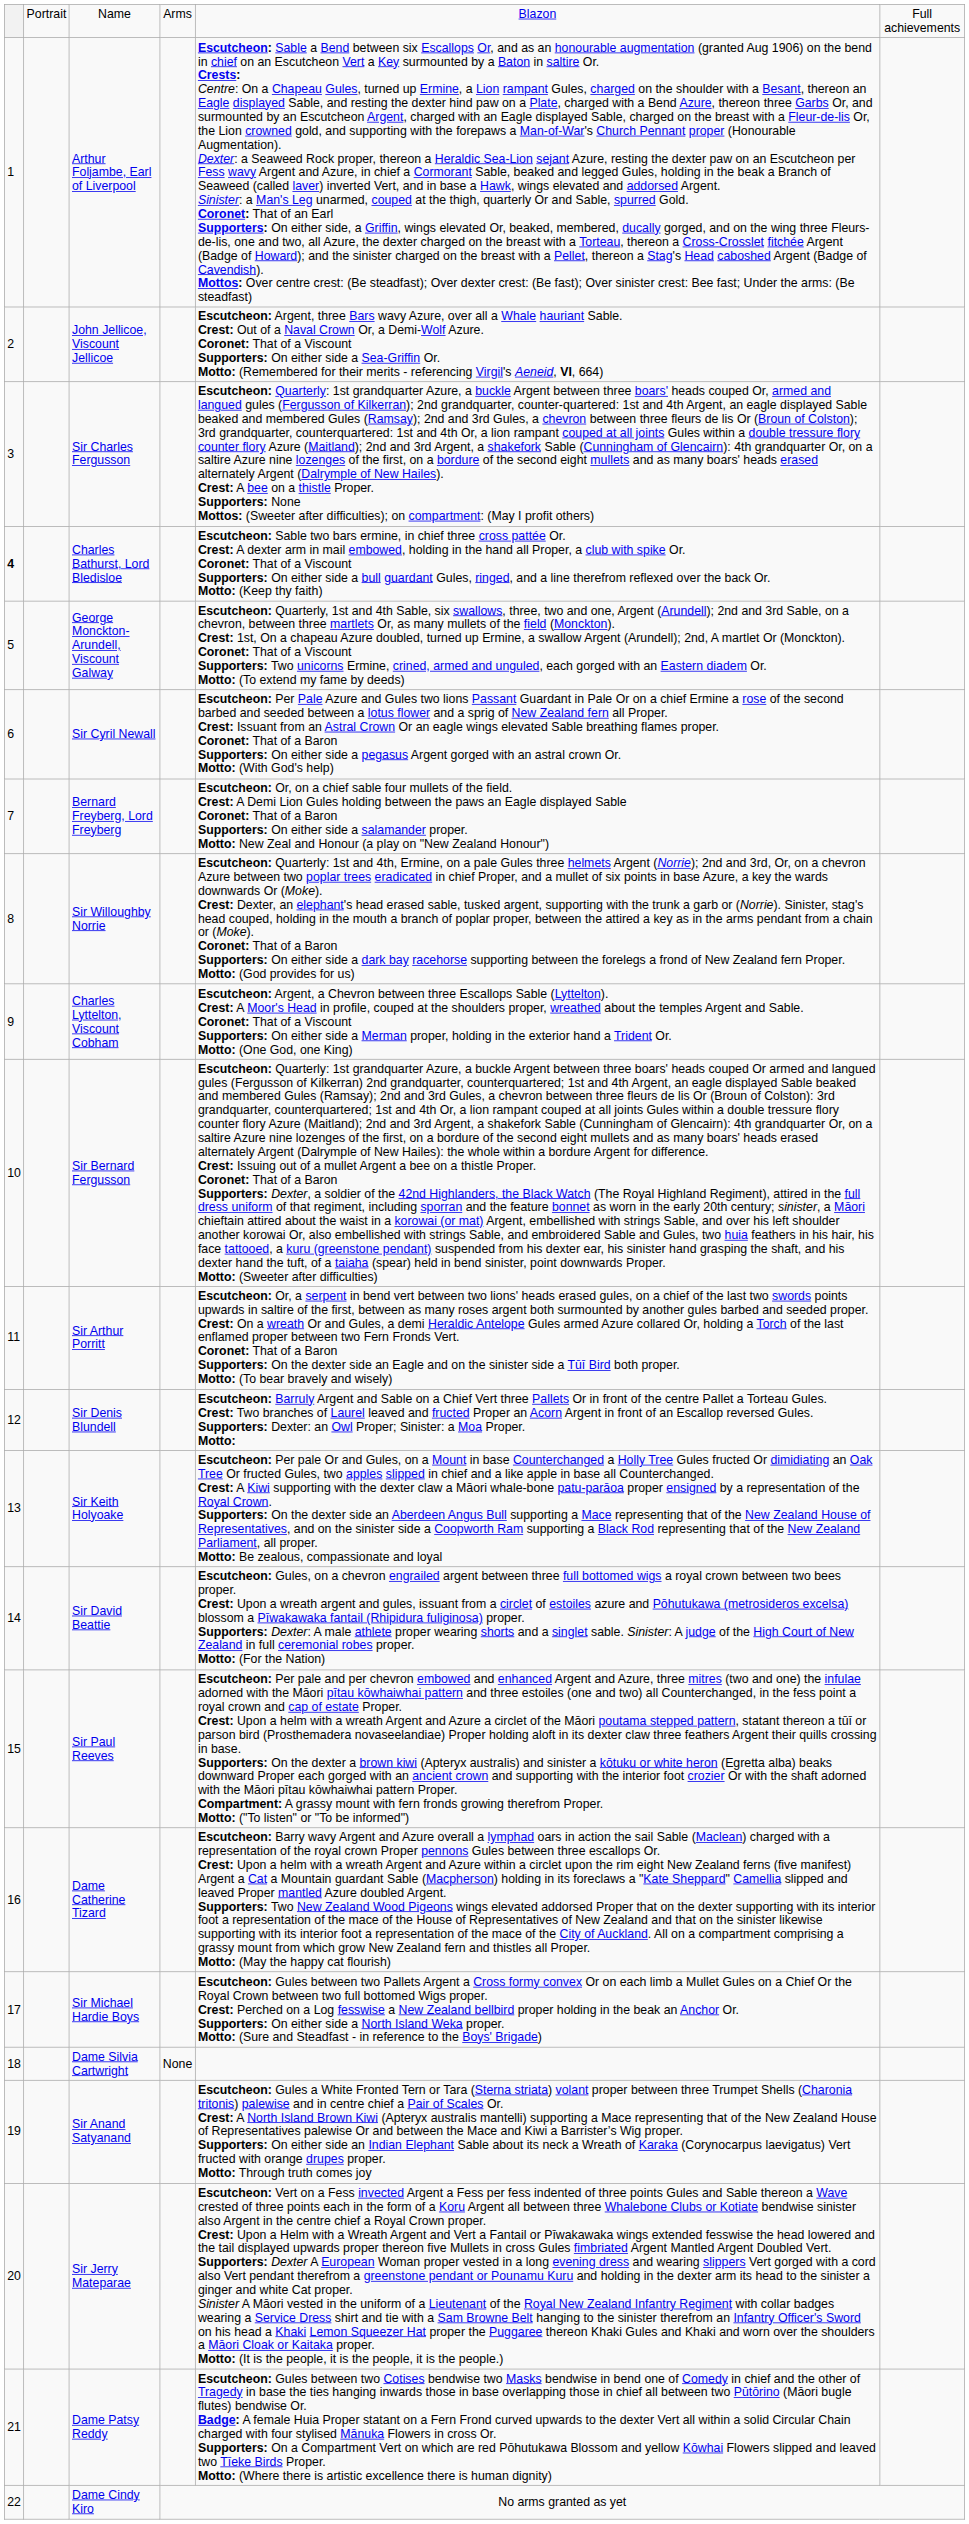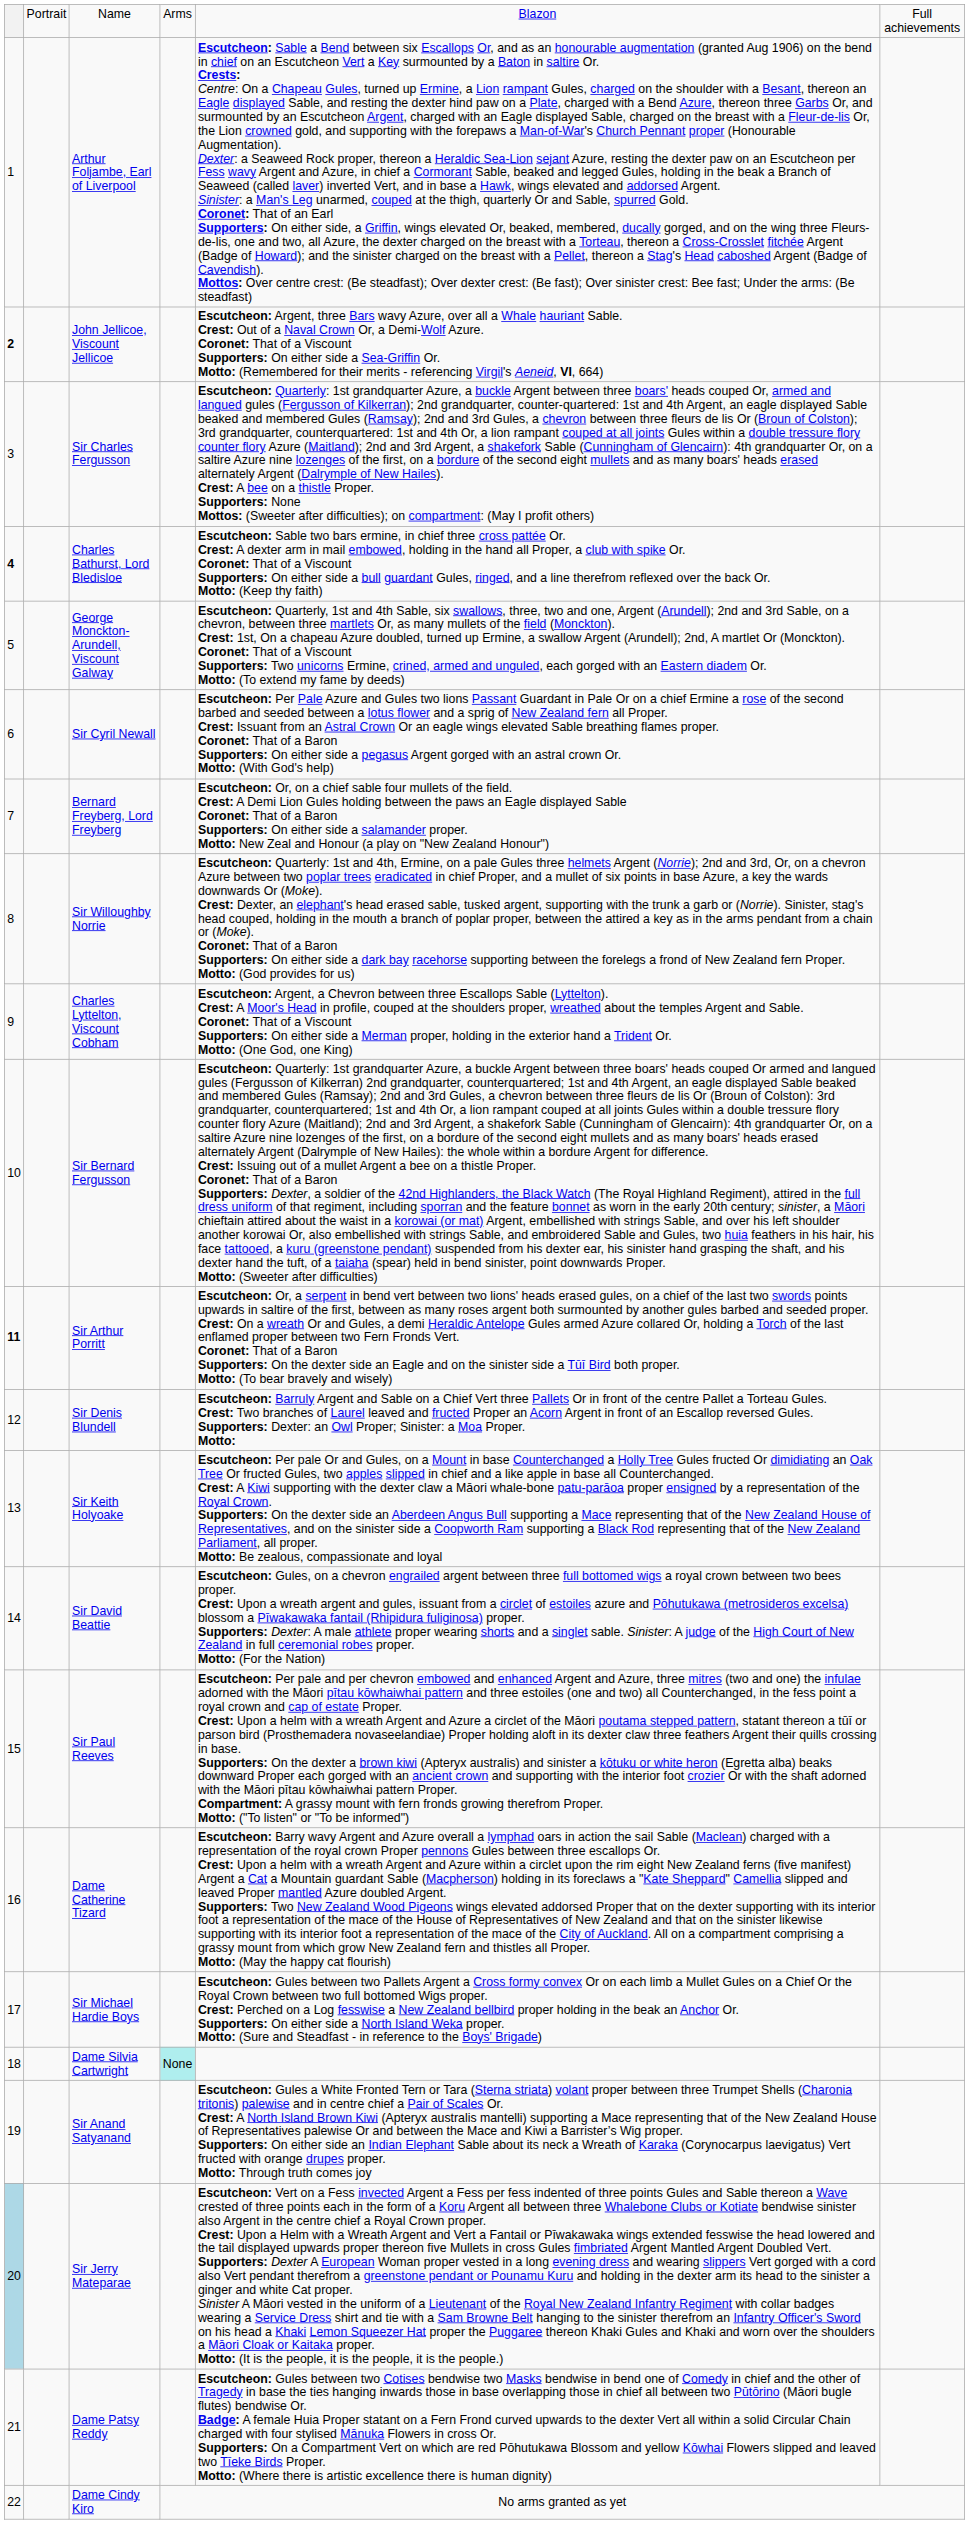(11, 344) normal -> (11, 344) bold
(14, 1337) normal -> (14, 1337) bold
(178, 2063) no background -> (178, 2063) paleturquoise background
(14, 2276) no background -> (14, 2276) lightblue background
